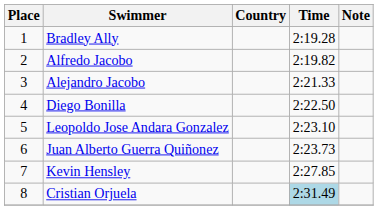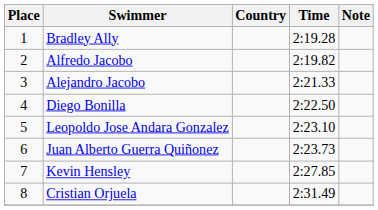(314, 194) lightblue background -> (314, 194) no background
